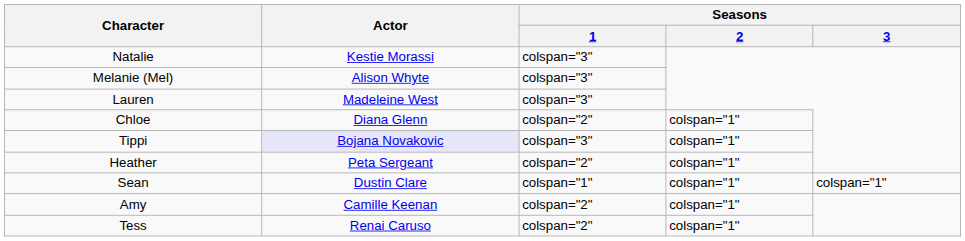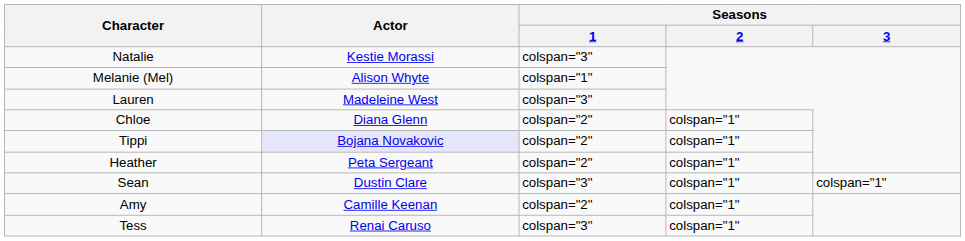(557, 78) colspan="3" -> (557, 78) colspan="1"
(557, 141) colspan="3" -> (557, 141) colspan="2"
(557, 183) colspan="1" -> (557, 183) colspan="3"
(557, 225) colspan="2" -> (557, 225) colspan="3"
